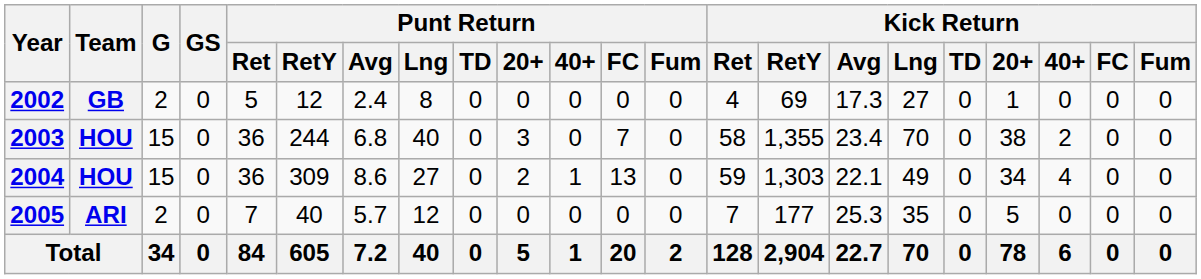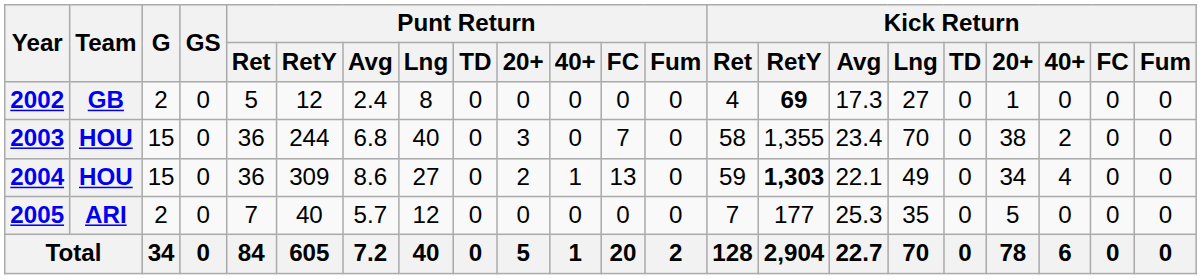(794, 100) normal -> (794, 100) bold
(794, 176) normal -> (794, 176) bold
